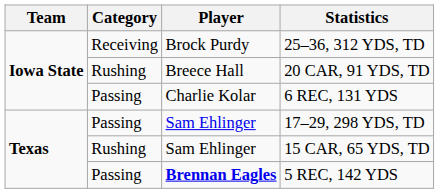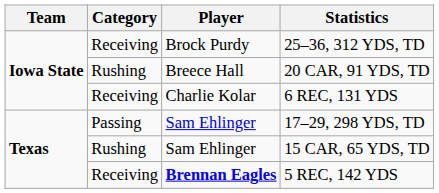(116, 96) Passing -> (125, 96) Receiving
(116, 174) Passing -> (125, 174) Receiving
